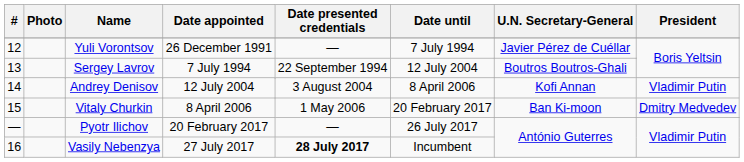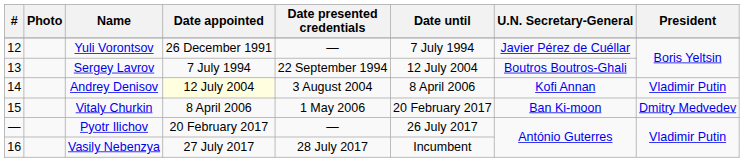(219, 87) no background -> (219, 87) lightyellow background
(333, 147) bold -> (333, 147) normal
